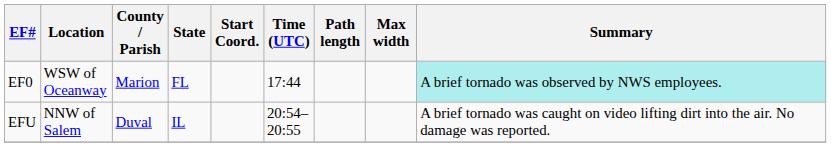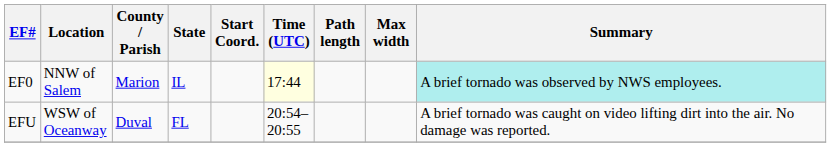(75, 81) WSW of Oceanway -> (69, 81) NNW of Salem
(180, 81) FL -> (178, 81) IL
(284, 81) no background -> (284, 81) lightyellow background
(69, 122) NNW of Salem -> (75, 122) WSW of Oceanway
(178, 122) IL -> (180, 122) FL
